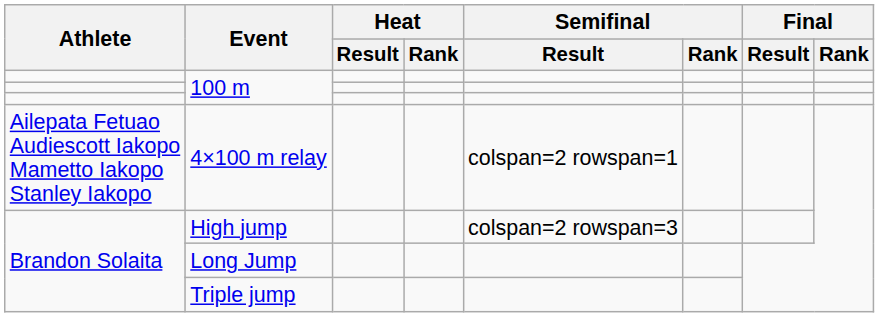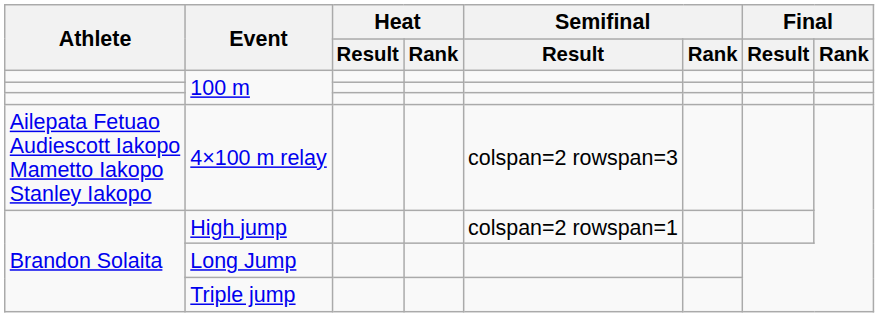(573, 158) colspan=2 rowspan=1 -> (573, 158) colspan=2 rowspan=3
(573, 227) colspan=2 rowspan=3 -> (573, 227) colspan=2 rowspan=1
